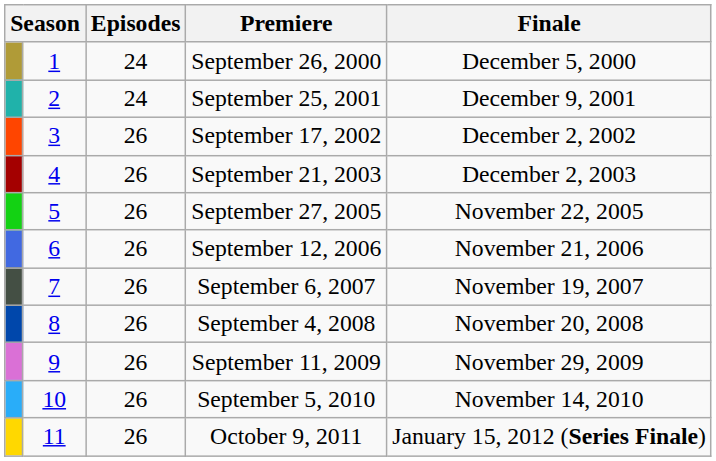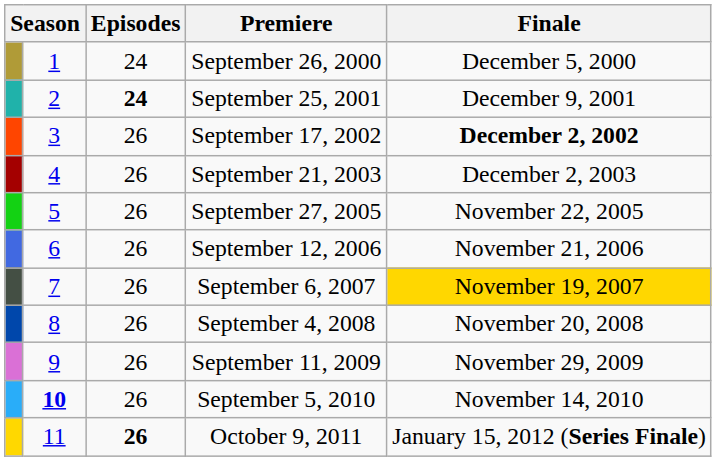(136, 98) normal -> (136, 98) bold
(549, 135) normal -> (549, 135) bold
(549, 286) no background -> (549, 286) gold background
(54, 398) normal -> (54, 398) bold
(136, 436) normal -> (136, 436) bold
